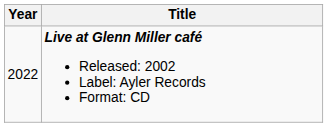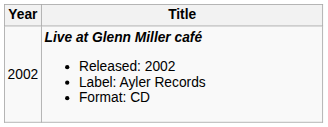(23, 74) 2022 -> (23, 74) 2002
